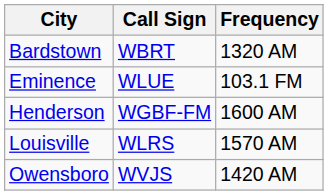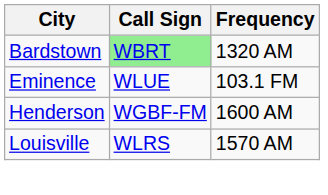(146, 50) no background -> (142, 50) lightgreen background
- row: (59, 174)
